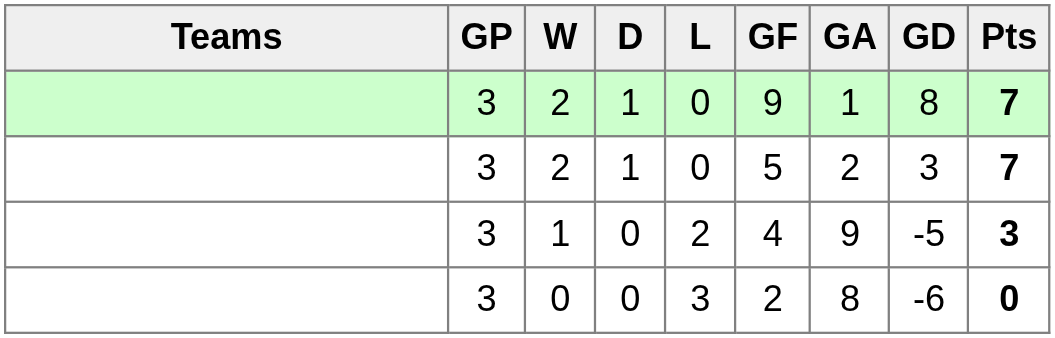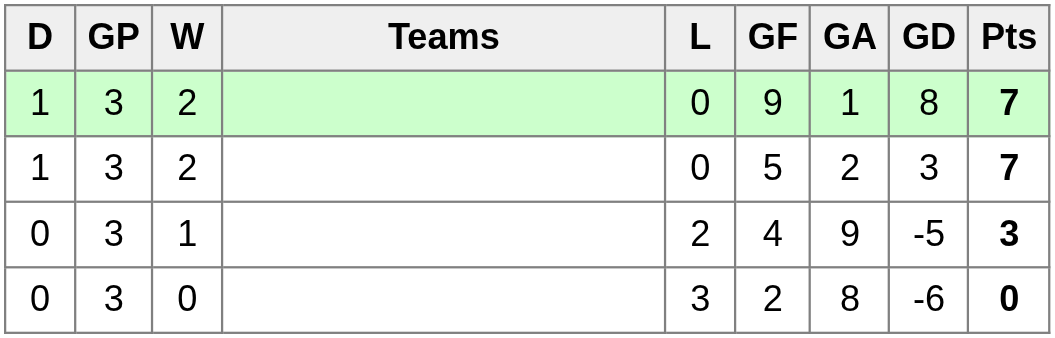columns swapped: (227, 37) <-> (630, 37)
